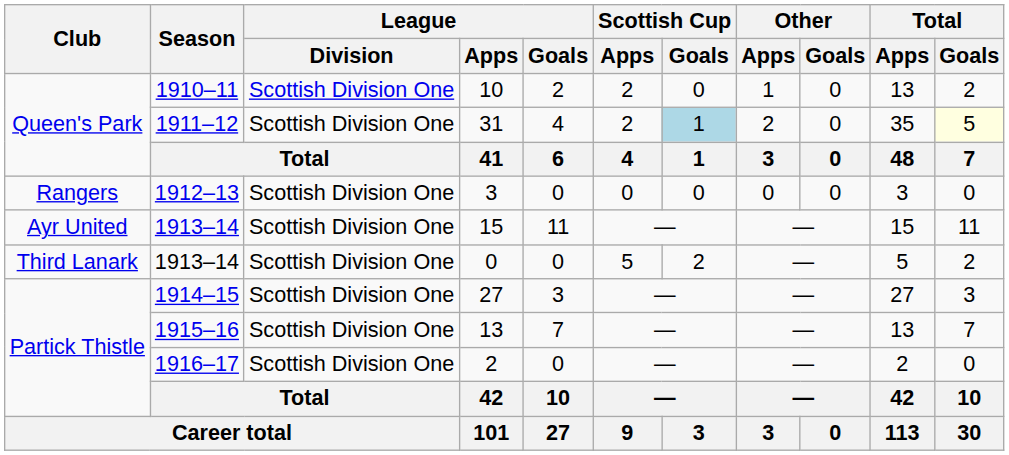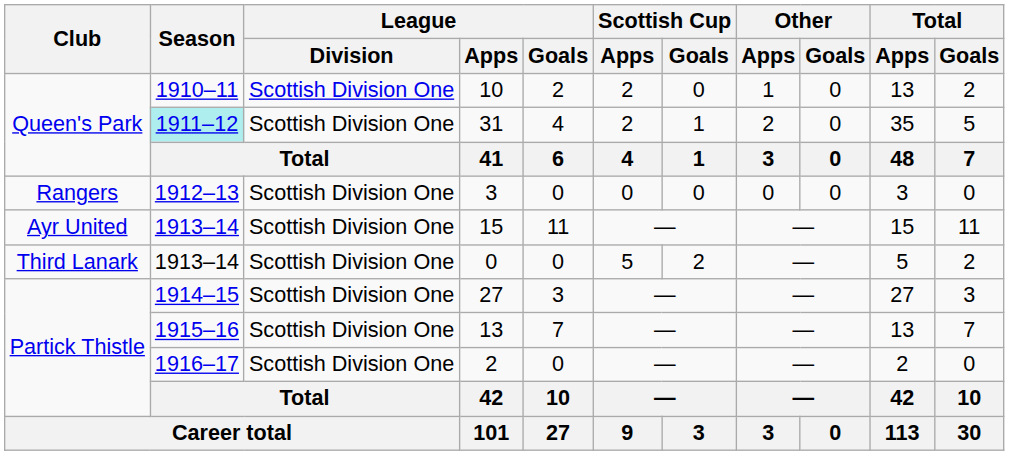(197, 124) no background -> (197, 124) paleturquoise background
(699, 124) lightblue background -> (699, 124) no background
(969, 124) lightyellow background -> (969, 124) no background
